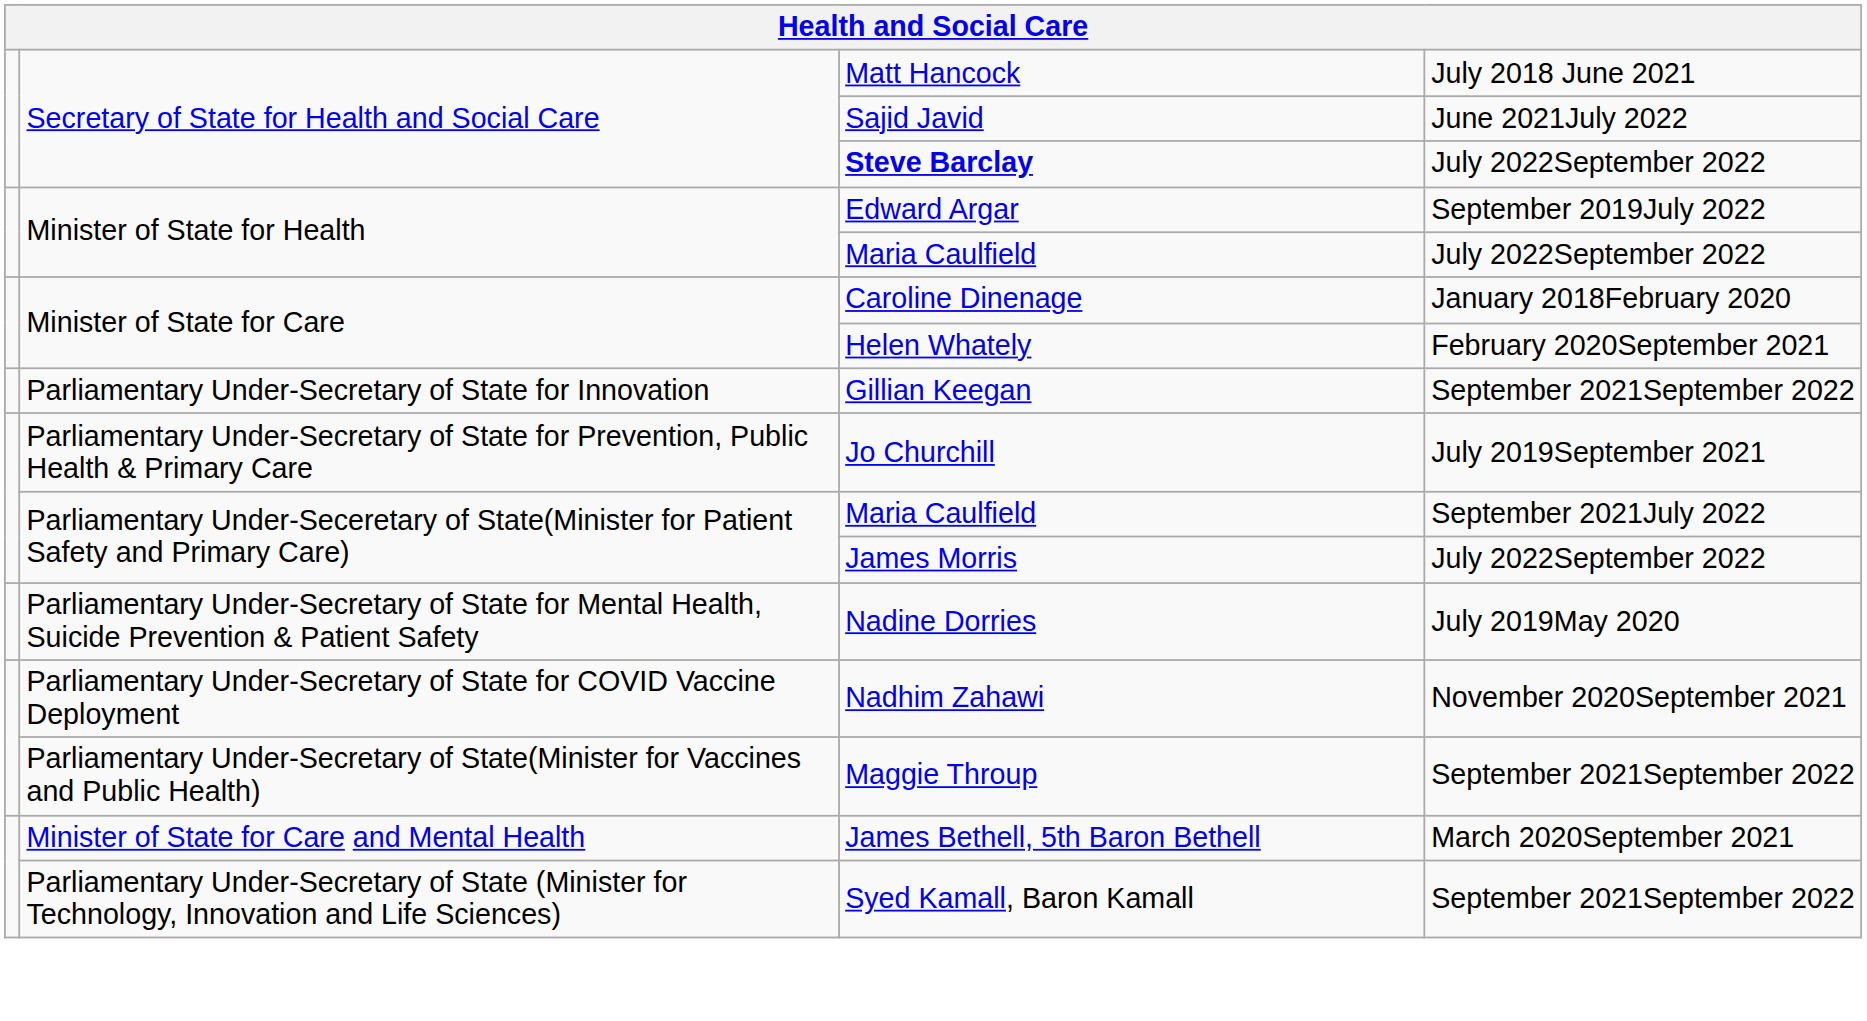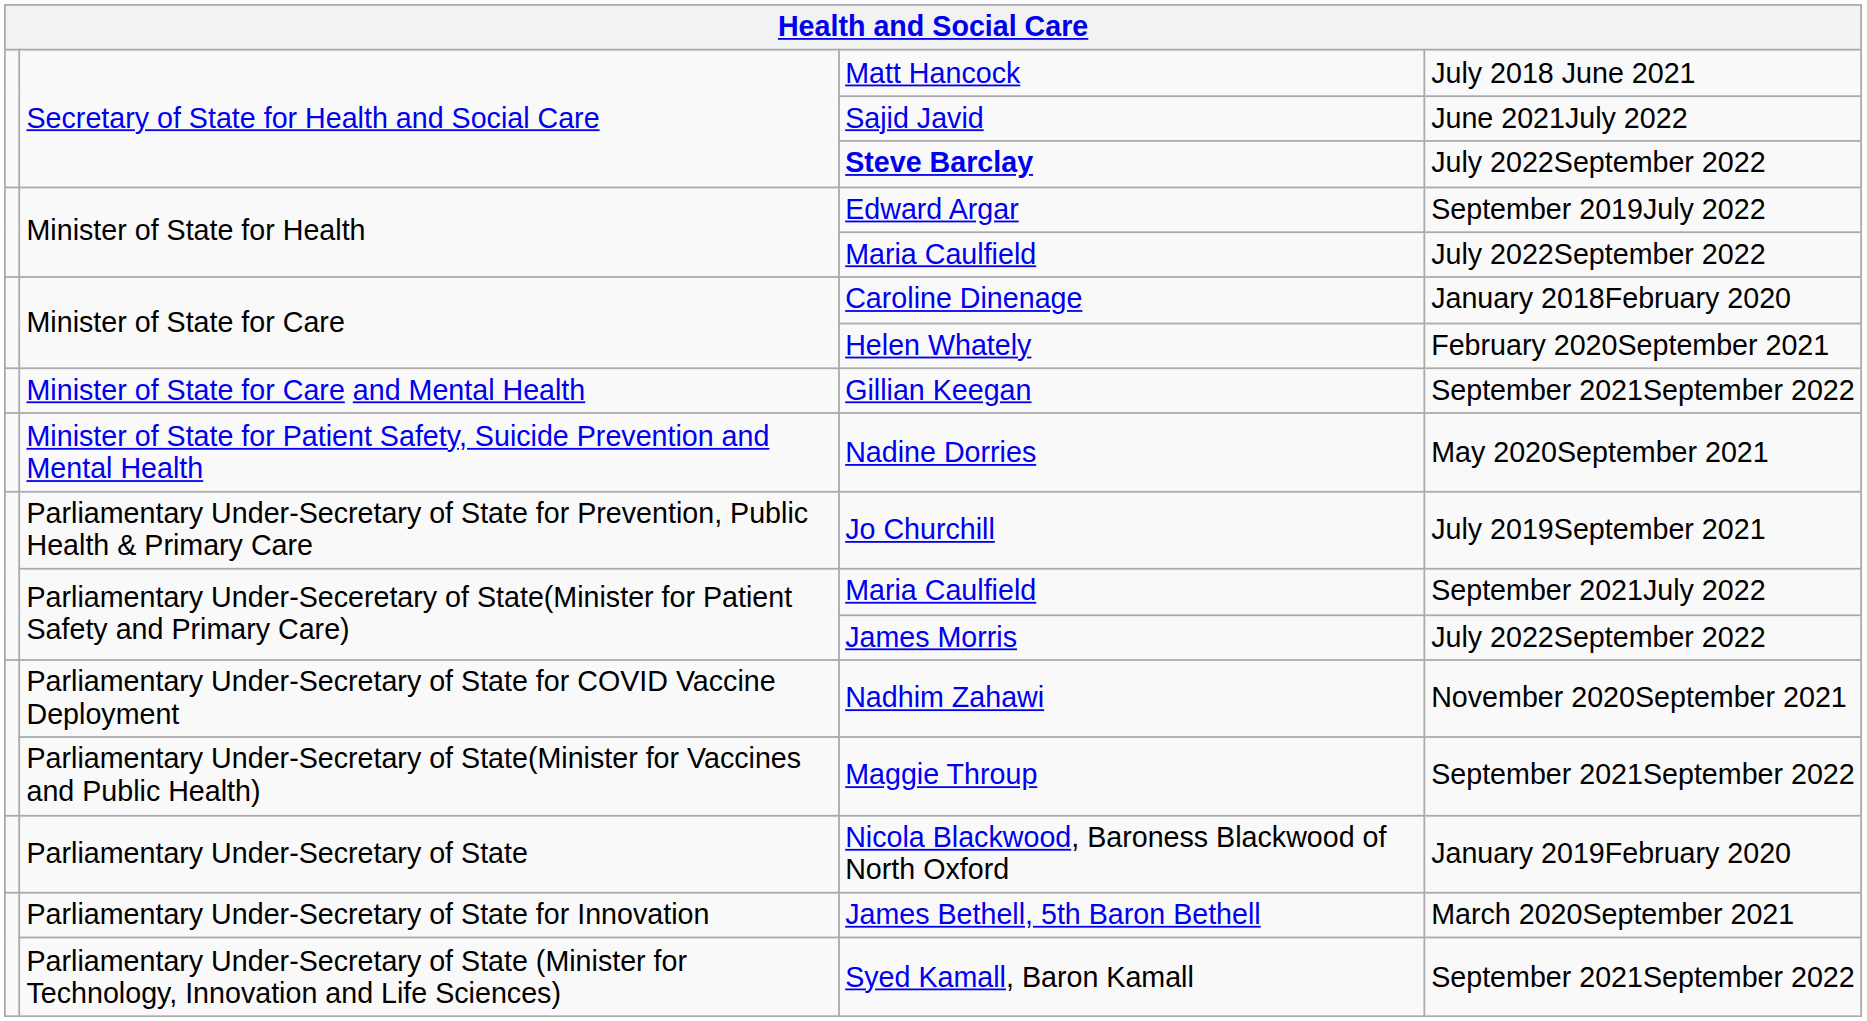(368, 390) Parliamentary Under-Secretary of State for Innovation -> (306, 390) Minister of State for Care and Mental Health
+ row: (941, 452)
- row: (941, 620)
+ row: (1116, 853)
(306, 837) Minister of State for Care and Mental Health -> (368, 915) Parliamentary Under-Secretary of State for Innovation
